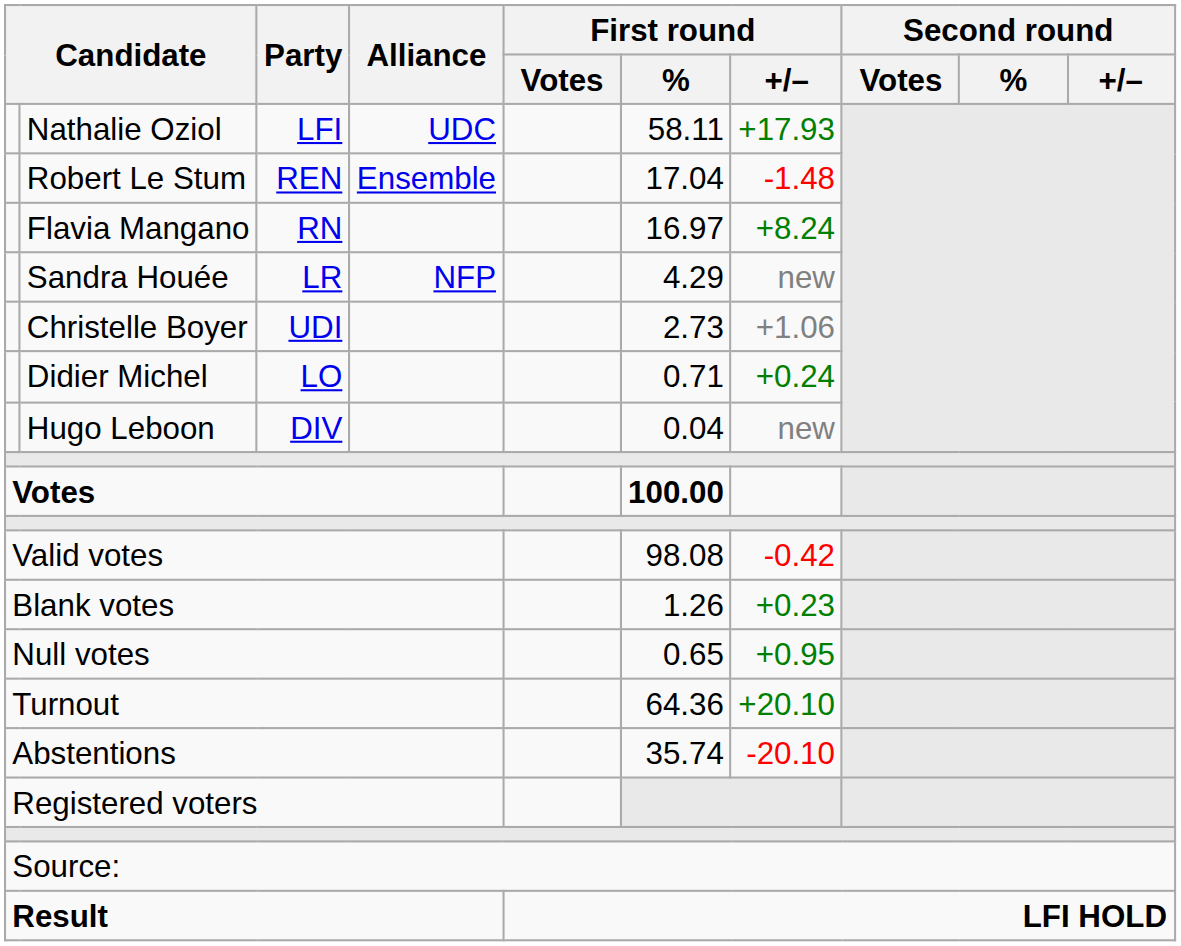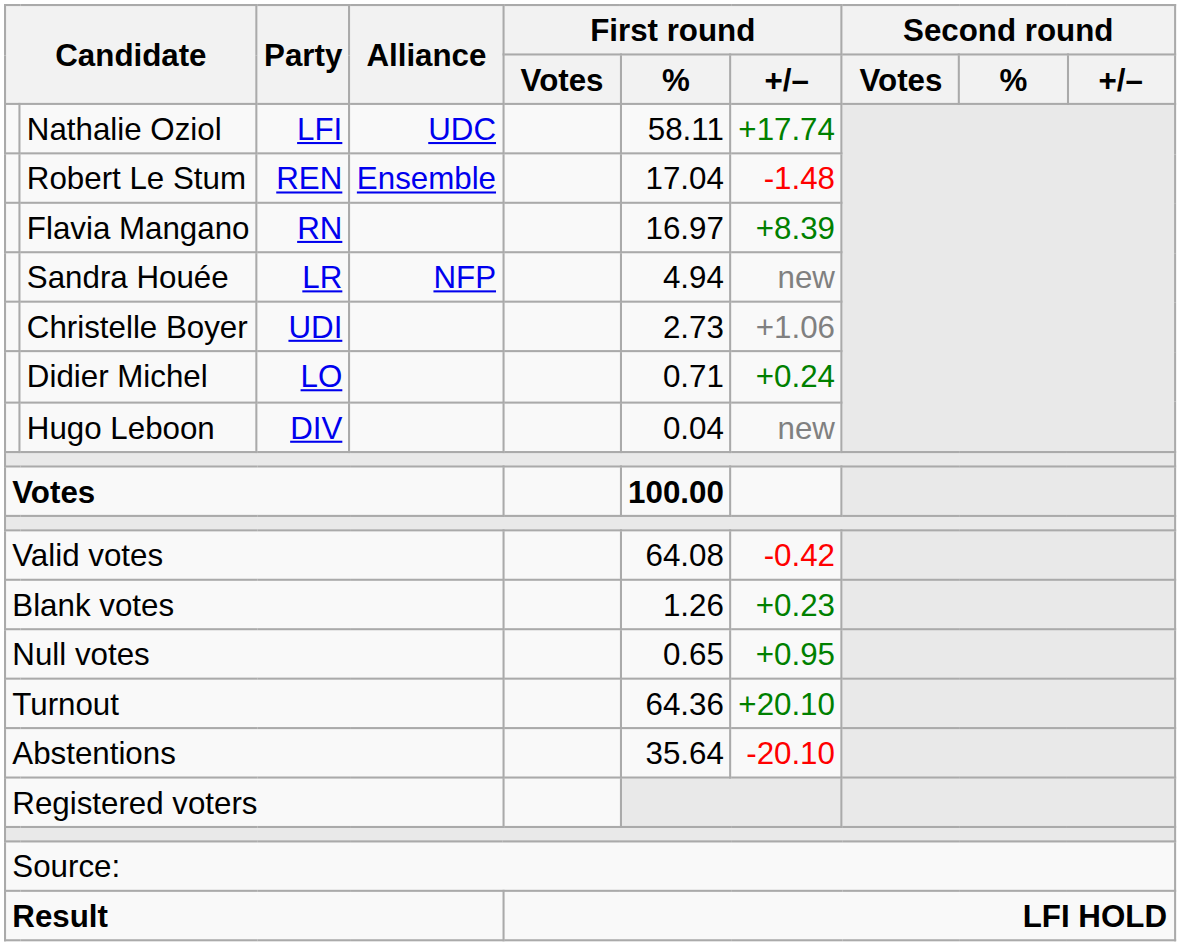(787, 129) +17.93 -> (787, 129) +17.74
(795, 228) +8.24 -> (795, 228) +8.39
(693, 278) 4.29 -> (693, 278) 4.94
(685, 555) 98.08 -> (685, 555) 64.08
(685, 753) 35.74 -> (685, 753) 35.64
